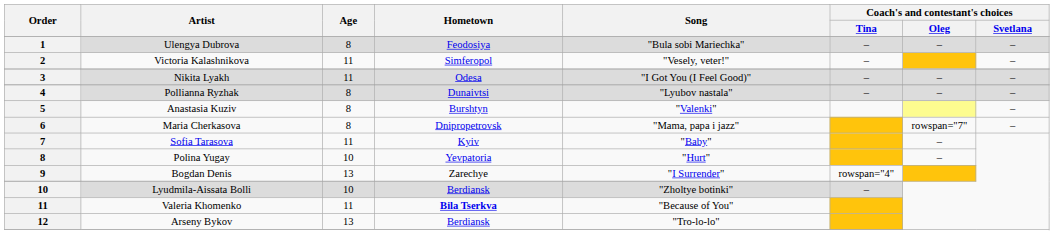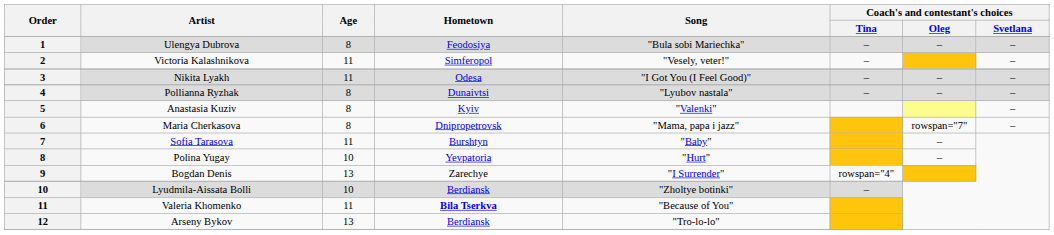(468, 109) Burshtyn -> (468, 109) Kyiv
(468, 141) Kyiv -> (468, 141) Burshtyn
